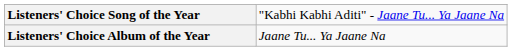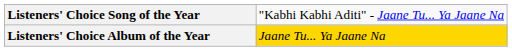(322, 35) no background -> (322, 35) gold background
